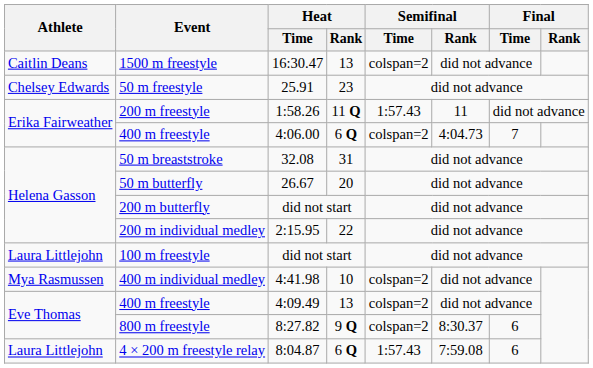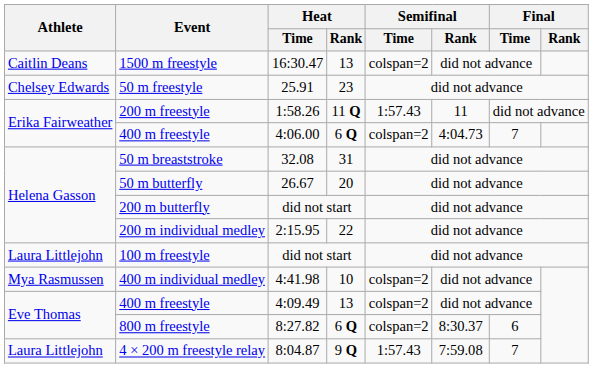(346, 327) 9 Q -> (346, 327) 6 Q
(346, 351) 6 Q -> (346, 351) 9 Q
(515, 351) 6 -> (515, 351) 7
